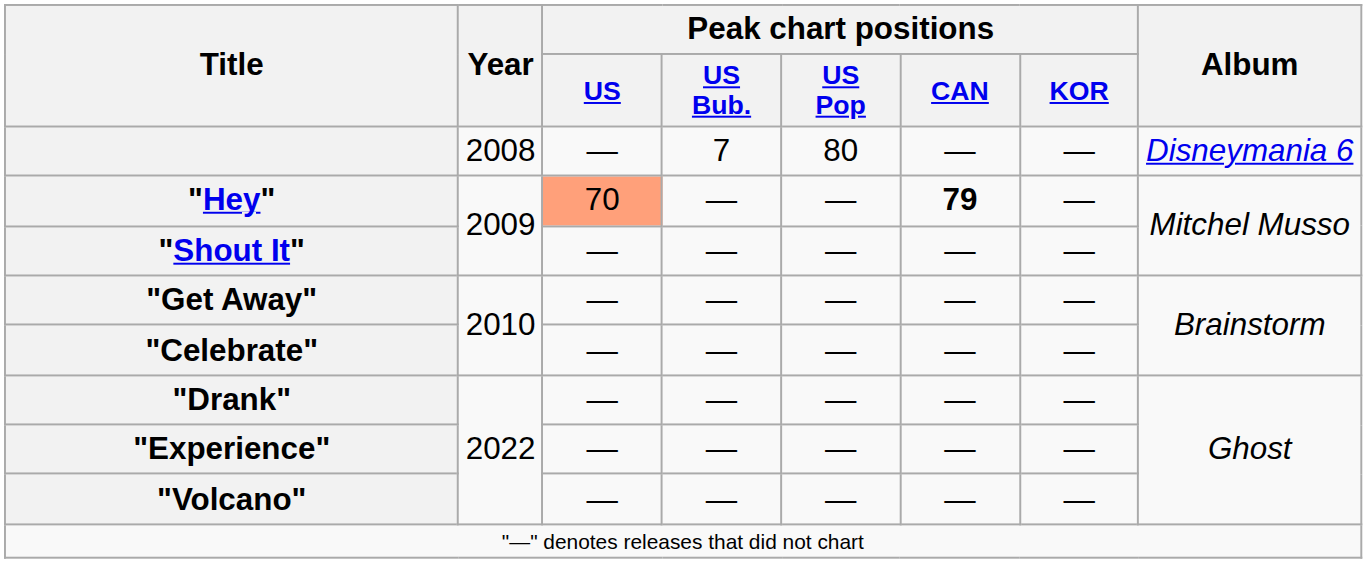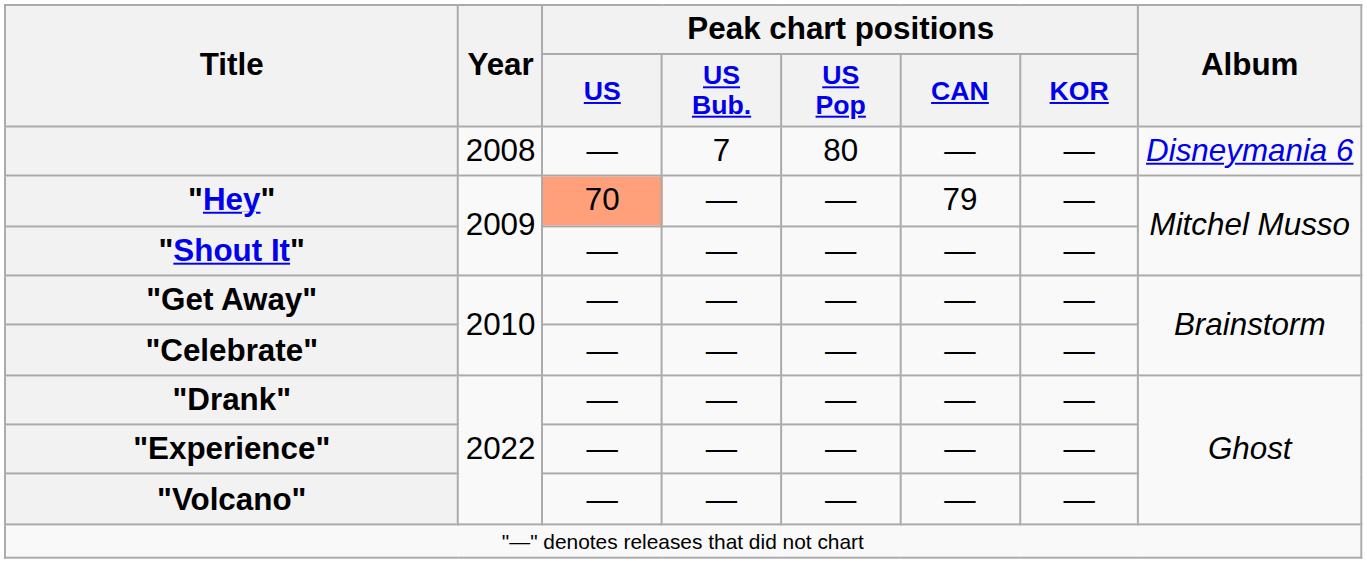(960, 200) bold -> (960, 200) normal
